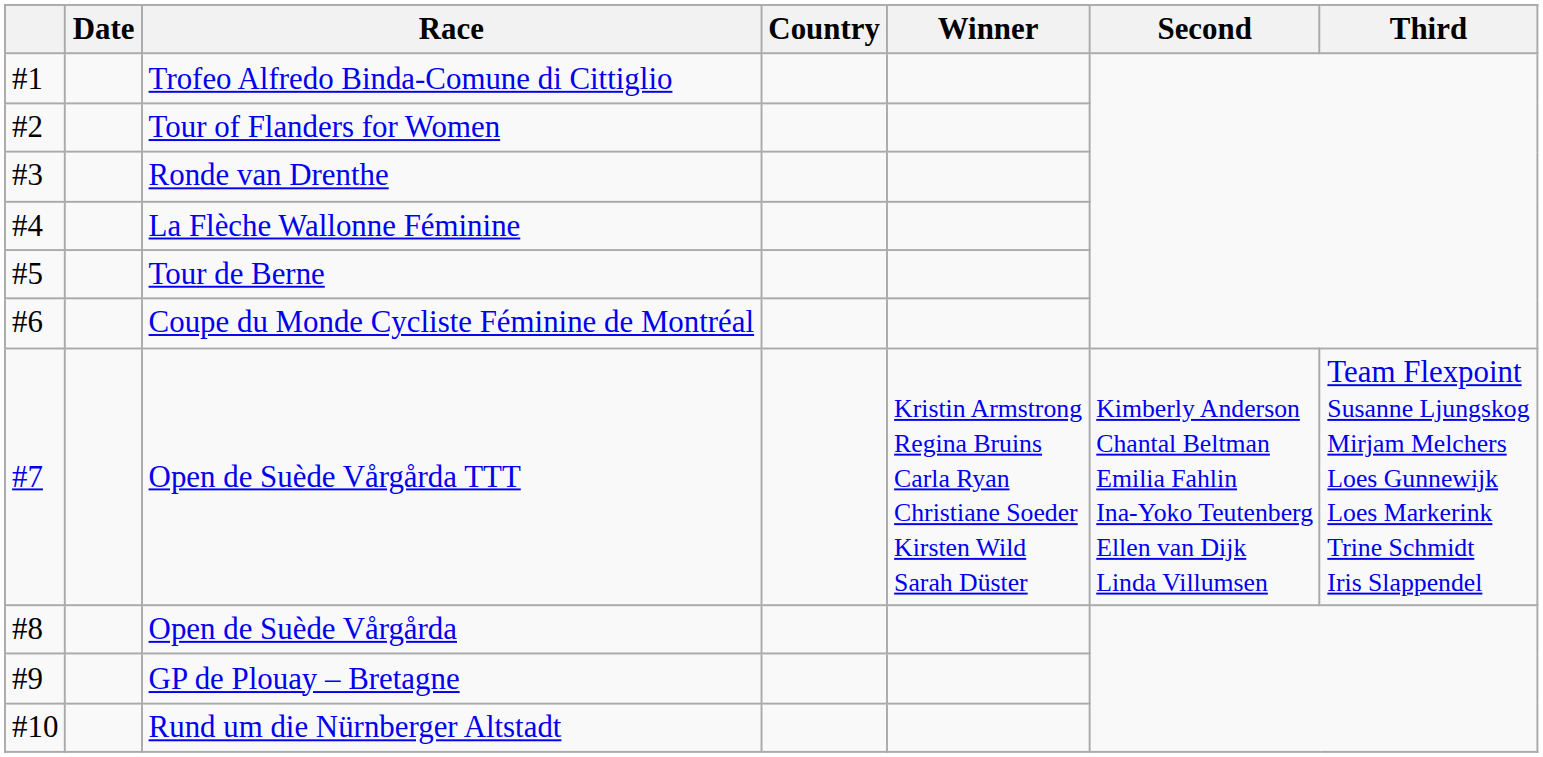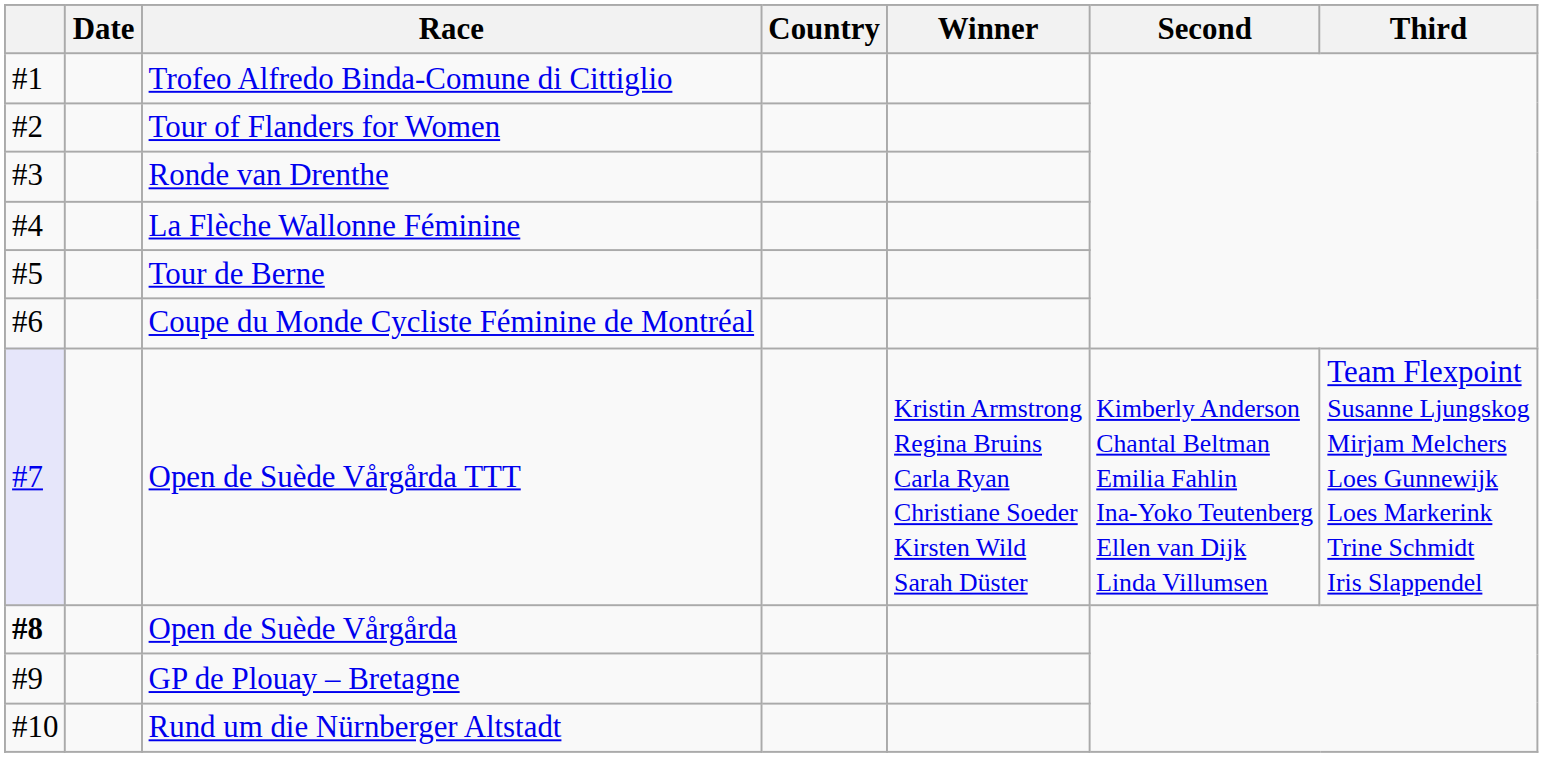(28, 476) no background -> (28, 476) lavender background
(28, 629) normal -> (28, 629) bold
